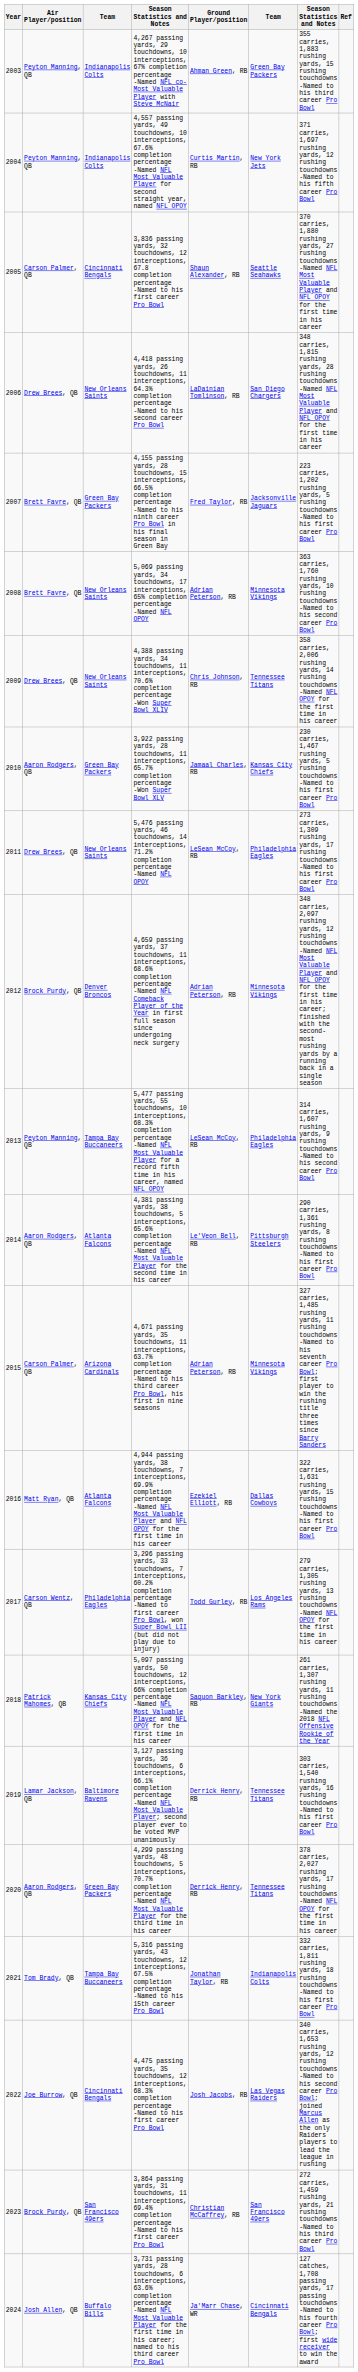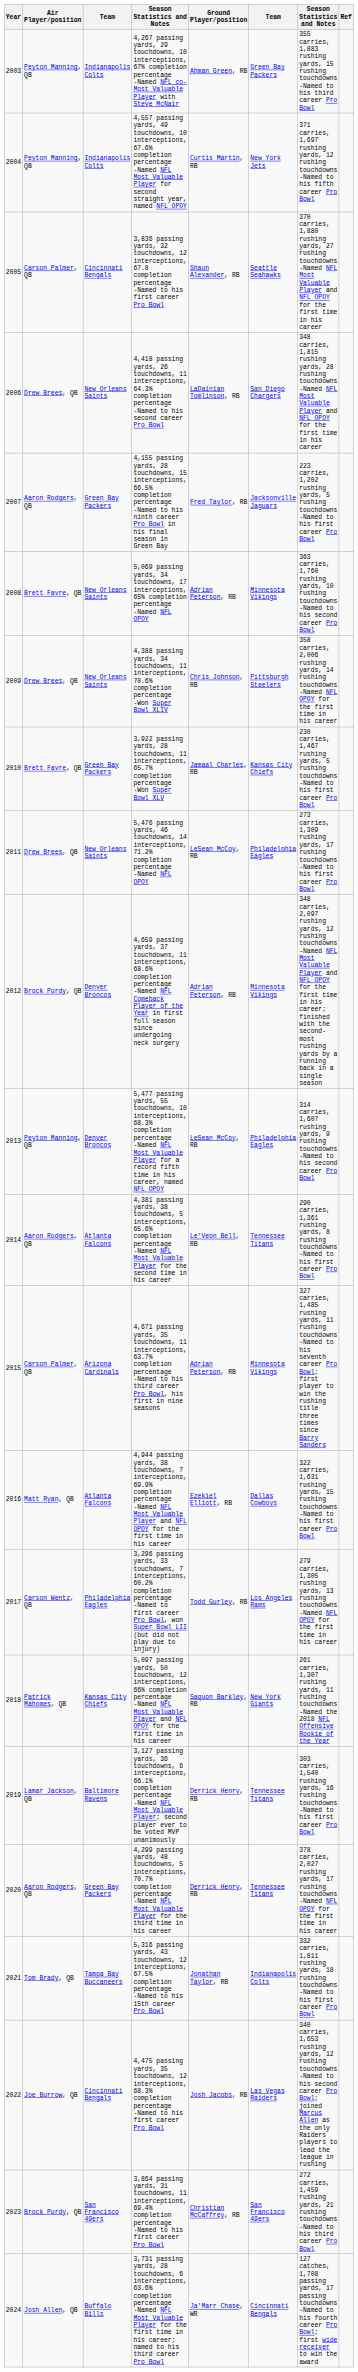(53, 502) Brett Favre, QB -> (51, 502) Aaron Rodgers, QB
(268, 681) Tennessee Titans -> (269, 681) Pittsburgh Steelers
(51, 769) Aaron Rodgers, QB -> (53, 769) Brett Favre, QB
(104, 1142) Tampa Bay Buccaneers -> (98, 1142) Denver Broncos
(269, 1240) Pittsburgh Steelers -> (268, 1240) Tennessee Titans
